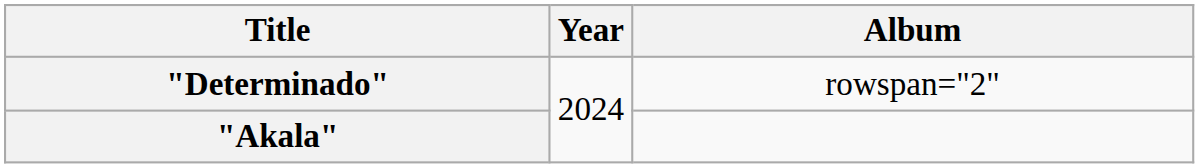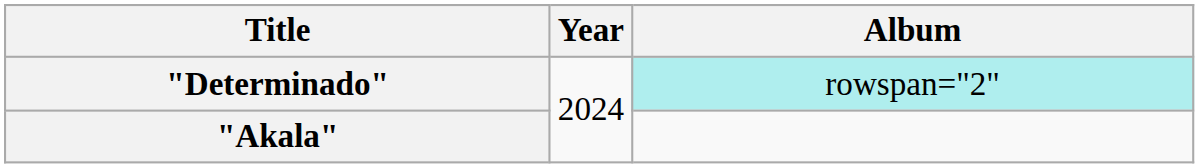(913, 83) no background -> (913, 83) paleturquoise background
